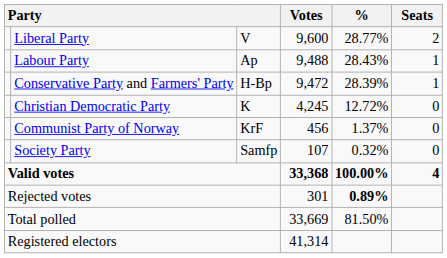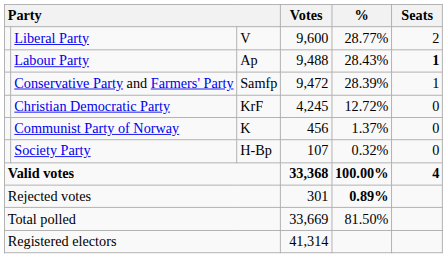(436, 60) normal -> (436, 60) bold
(256, 83) H-Bp -> (259, 83) Samfp
(245, 106) K -> (252, 106) KrF
(252, 128) KrF -> (245, 128) K
(259, 151) Samfp -> (256, 151) H-Bp
